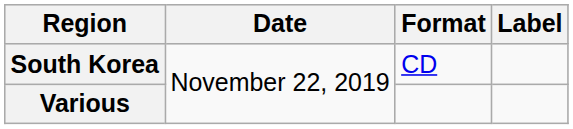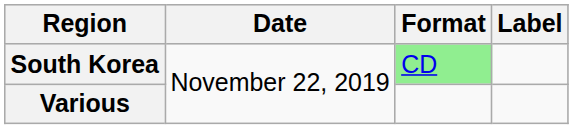(419, 63) no background -> (419, 63) lightgreen background
